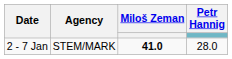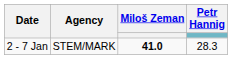(207, 46) 28.0 -> (207, 46) 28.3
